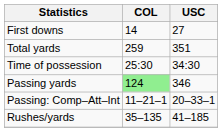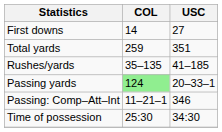rows swapped: (41, 118) <-> (54, 65)
(181, 83) 346 -> (194, 83) 20–33–1
(194, 100) 20–33–1 -> (181, 100) 346
